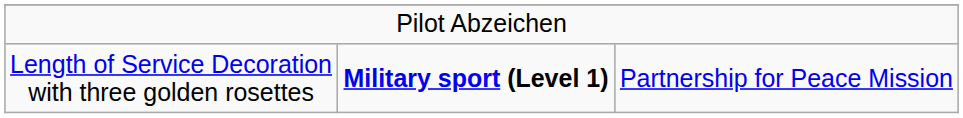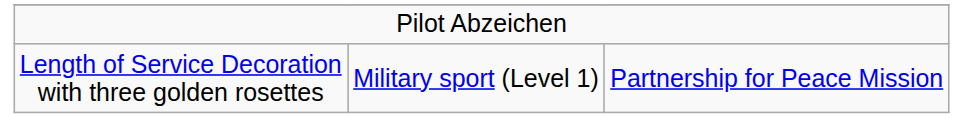(476, 77) bold -> (476, 77) normal
